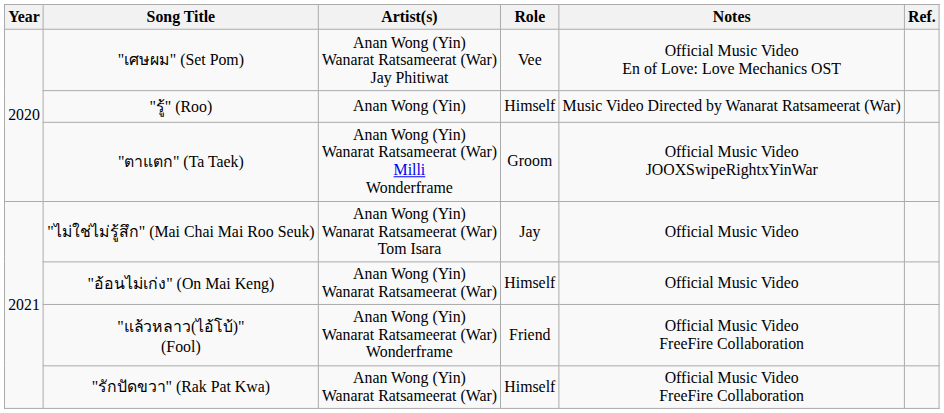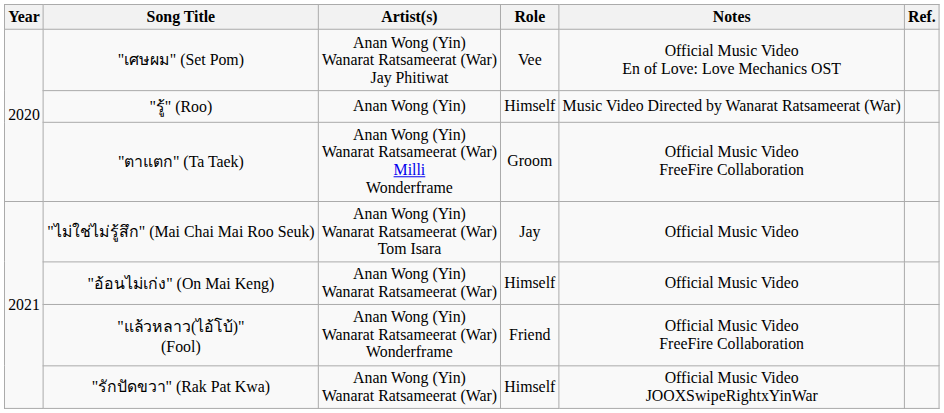(732, 161) Official Music Video JOOXSwipeRightxYinWar -> (732, 161) Official Music Video FreeFire Collaboration
(732, 386) Official Music Video FreeFire Collaboration -> (732, 386) Official Music Video JOOXSwipeRightxYinWar
